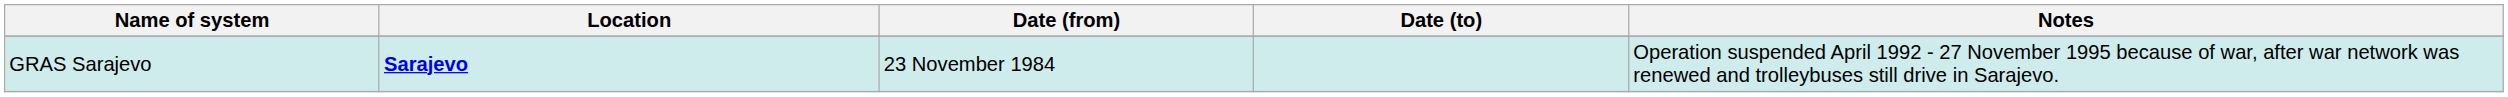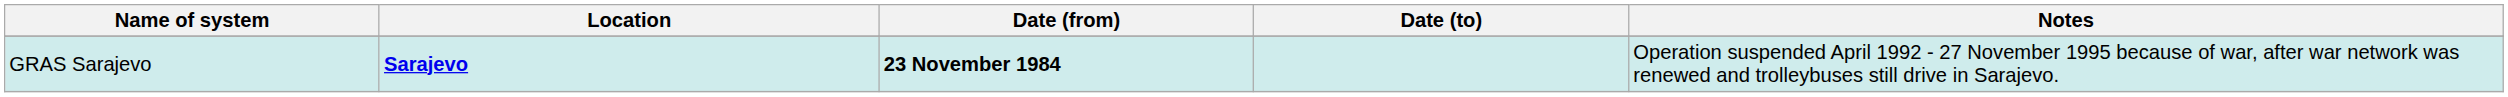(969, 63) normal -> (972, 63) bold
